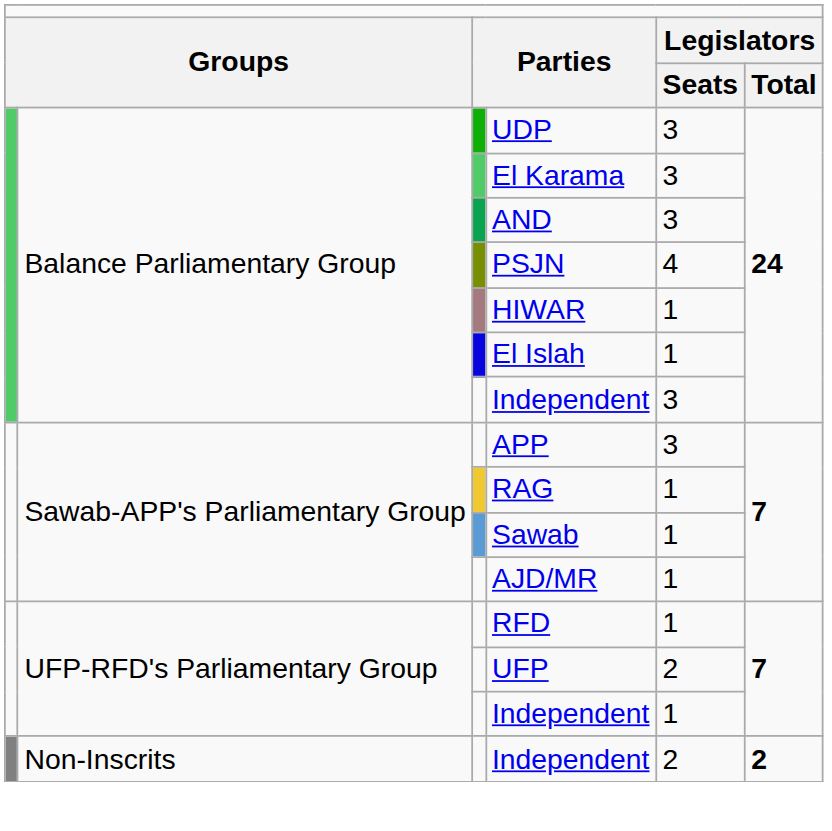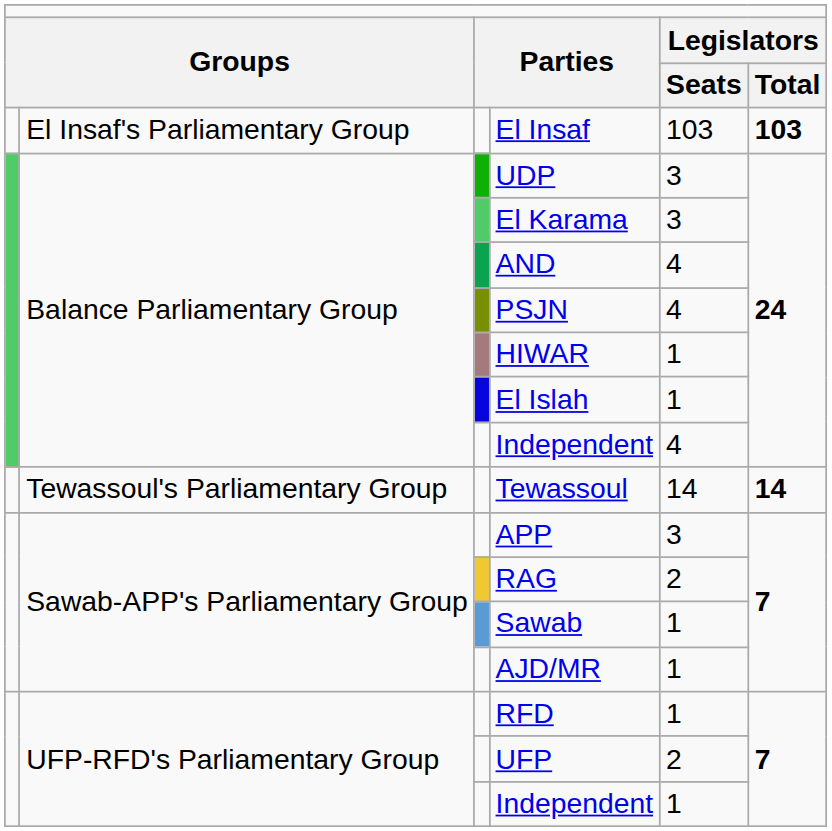+ row: (218, 129)
(670, 219) 3 -> (674, 264) 4
(670, 399) 3 -> (674, 444) 4
+ row: (237, 489)
(670, 489) 1 -> (674, 578) 2
- row: (100, 758)
